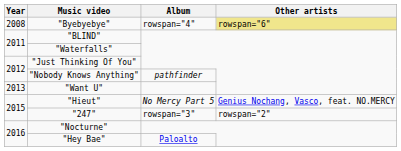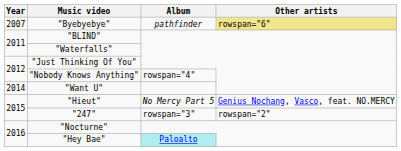(16, 24) 2008 -> (16, 24) 2007
(169, 24) rowspan="4" -> (178, 24) pathfinder
(178, 75) pathfinder -> (169, 75) rowspan="4"
(16, 88) 2013 -> (16, 88) 2014
(178, 140) no background -> (178, 140) paleturquoise background
